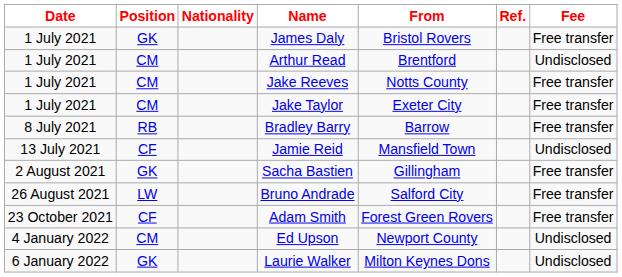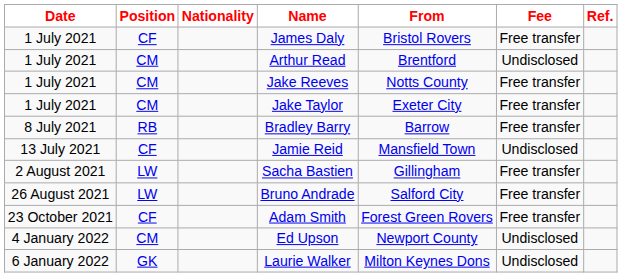columns swapped: (573, 16) <-> (513, 16)
(147, 38) GK -> (147, 38) CF
(147, 172) GK -> (147, 172) LW
